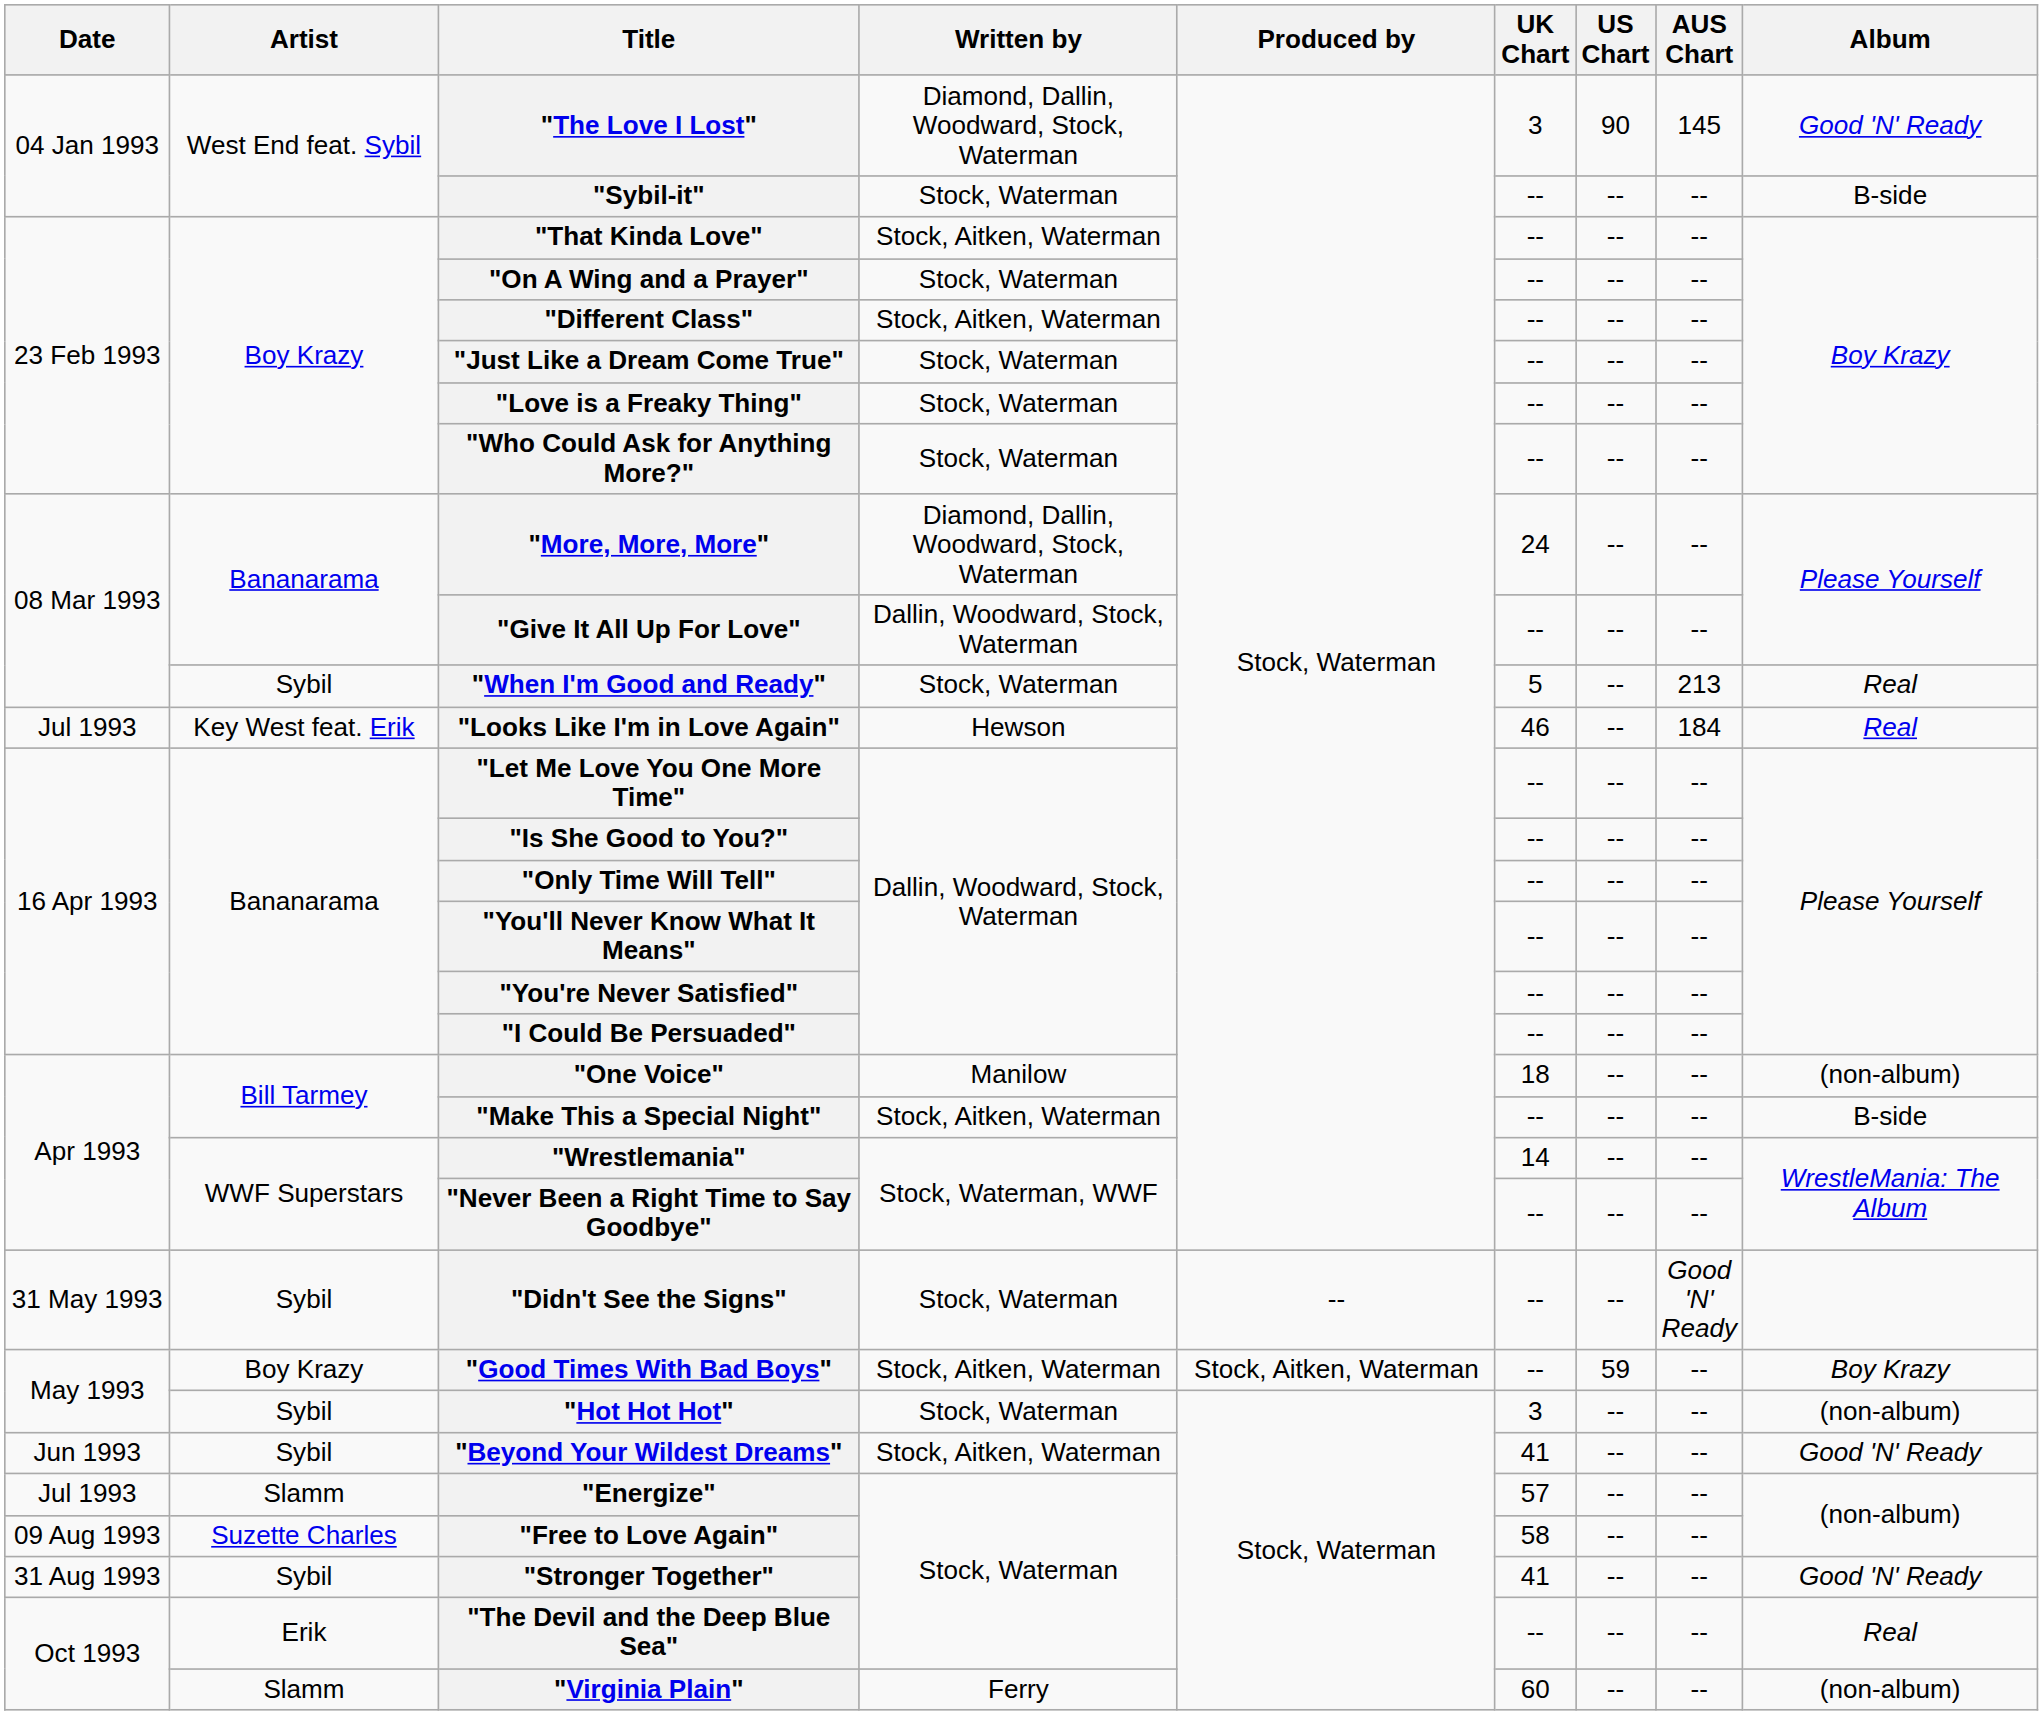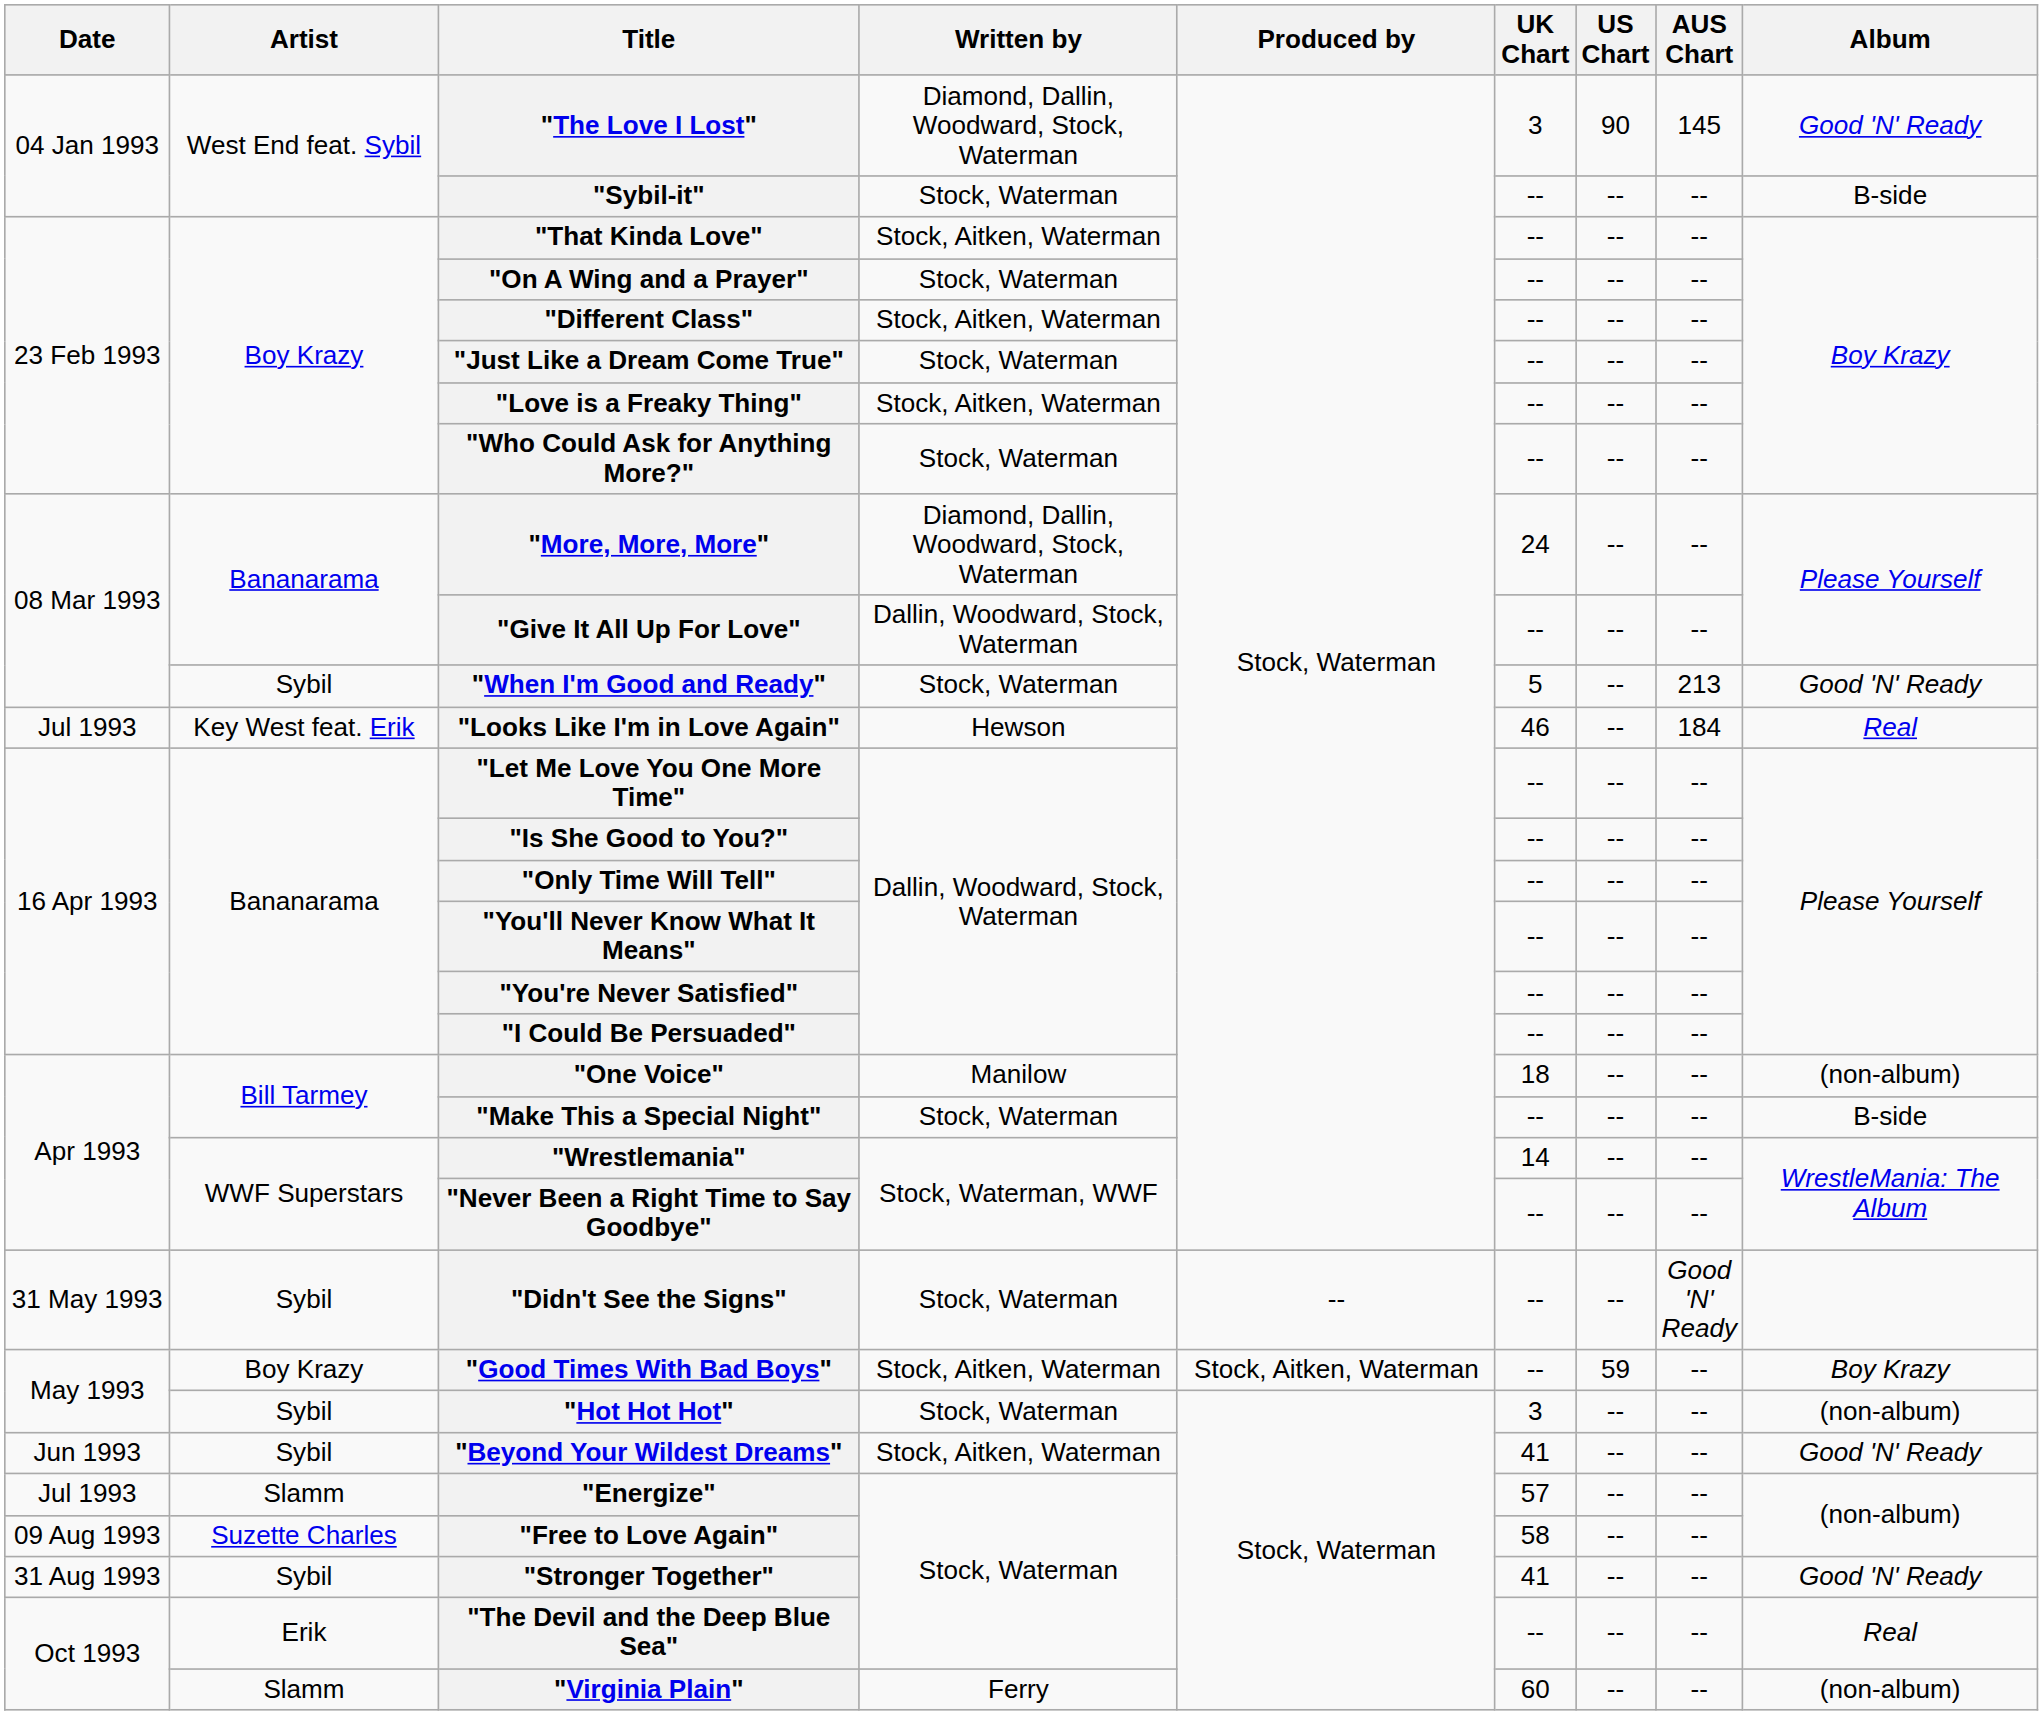(1018, 402) Stock, Waterman -> (1018, 402) Stock, Aitken, Waterman
(1890, 685) Real -> (1890, 685) Good 'N' Ready
(1018, 1116) Stock, Aitken, Waterman -> (1018, 1116) Stock, Waterman
